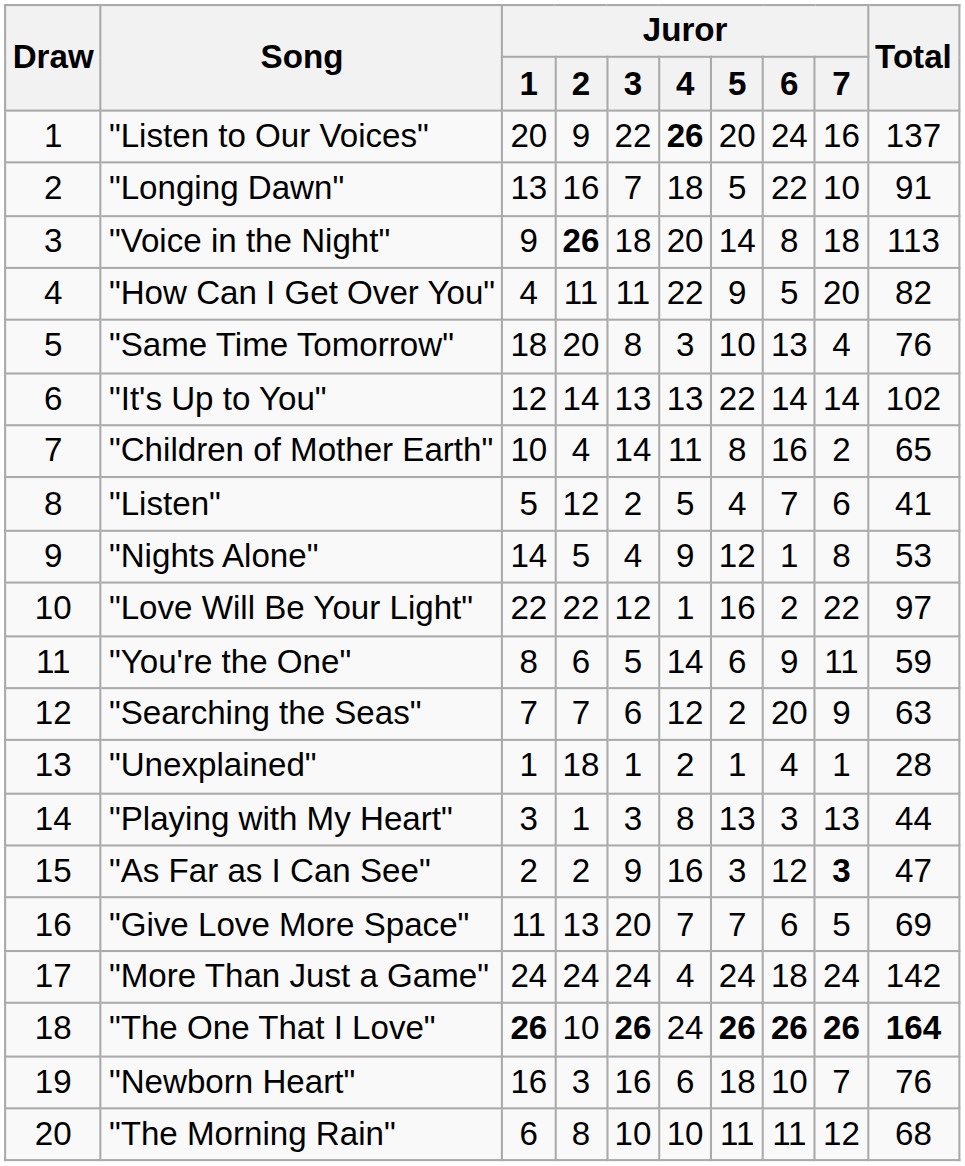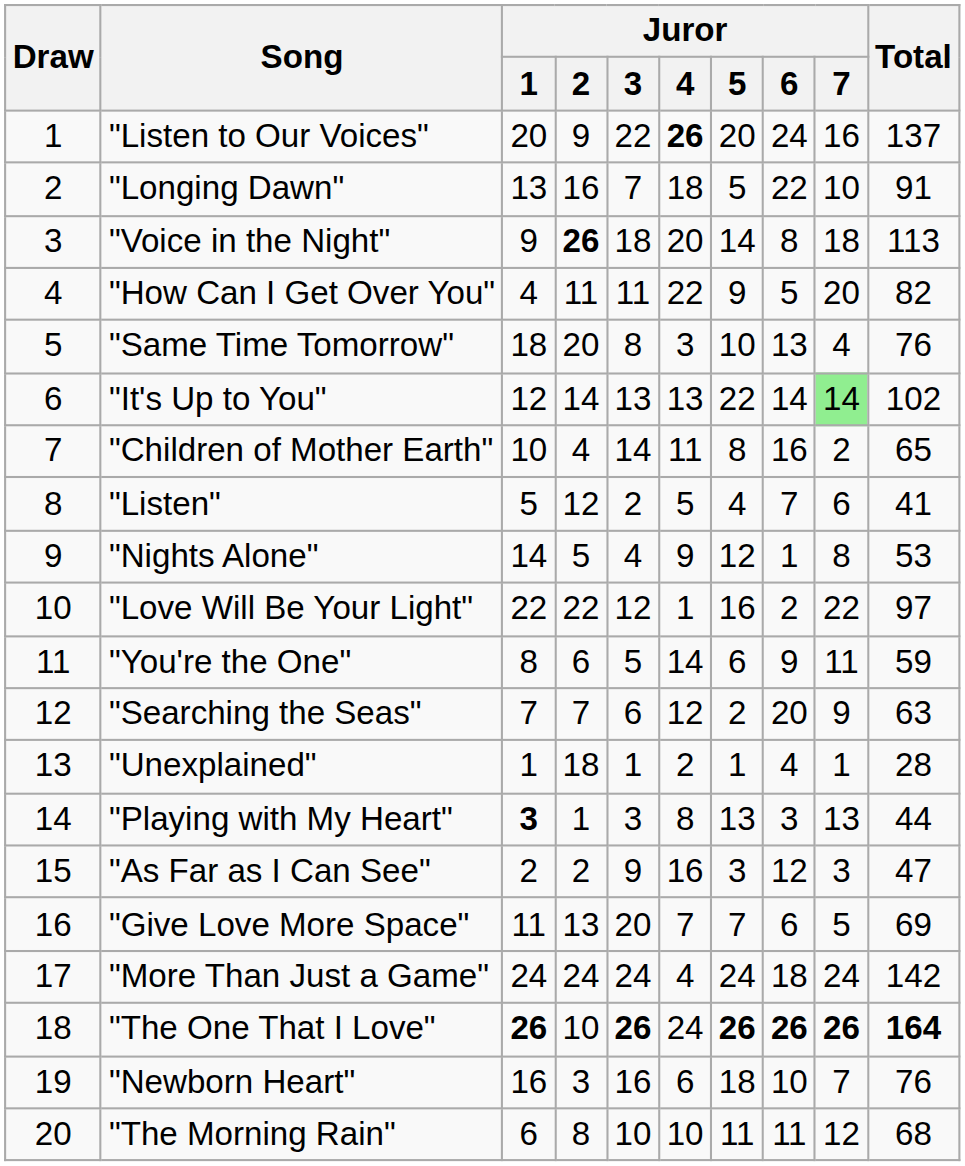(841, 398) no background -> (841, 398) lightgreen background
(529, 818) normal -> (529, 818) bold
(841, 871) bold -> (841, 871) normal
